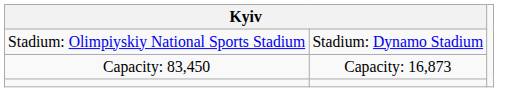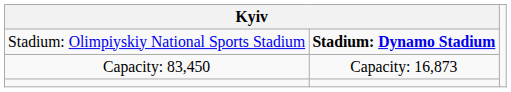(398, 41) normal -> (404, 41) bold
